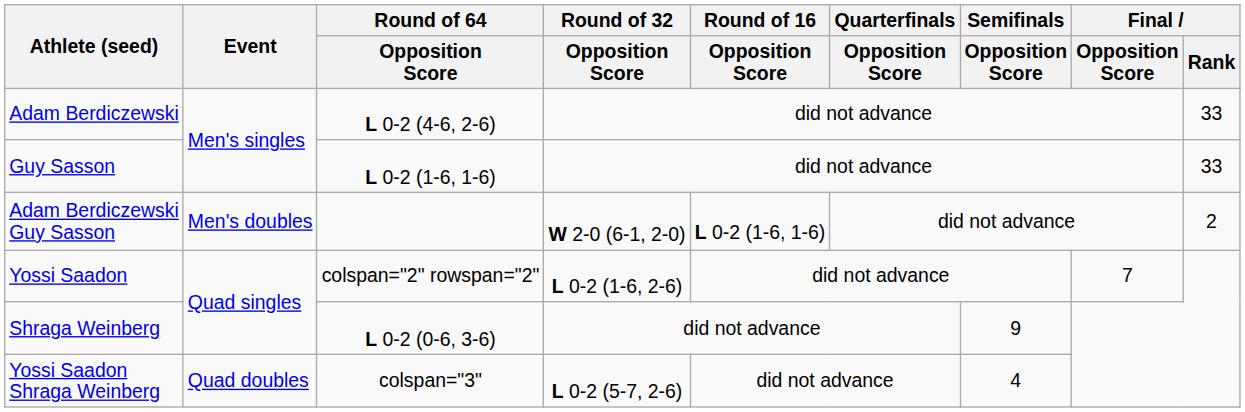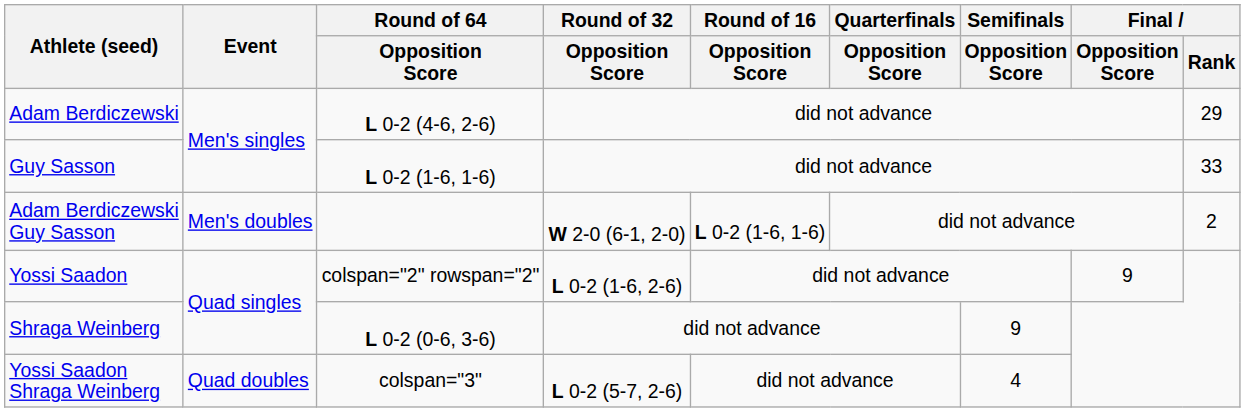(1212, 114) 33 -> (1212, 114) 29
(1127, 276) 7 -> (1127, 276) 9
